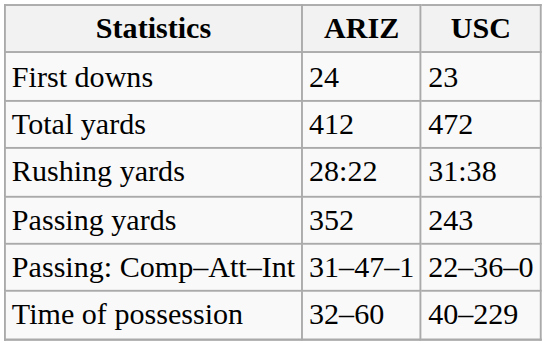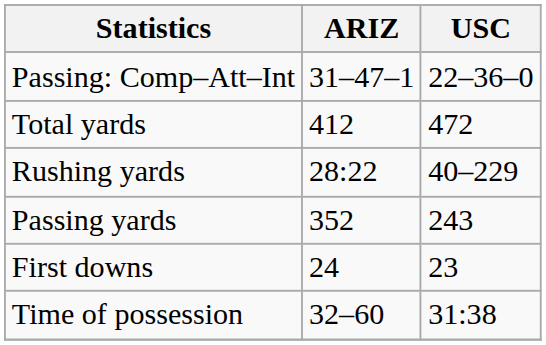rows swapped: (82, 76) <-> (154, 266)
(462, 171) 31:38 -> (473, 171) 40–229
(473, 314) 40–229 -> (462, 314) 31:38
